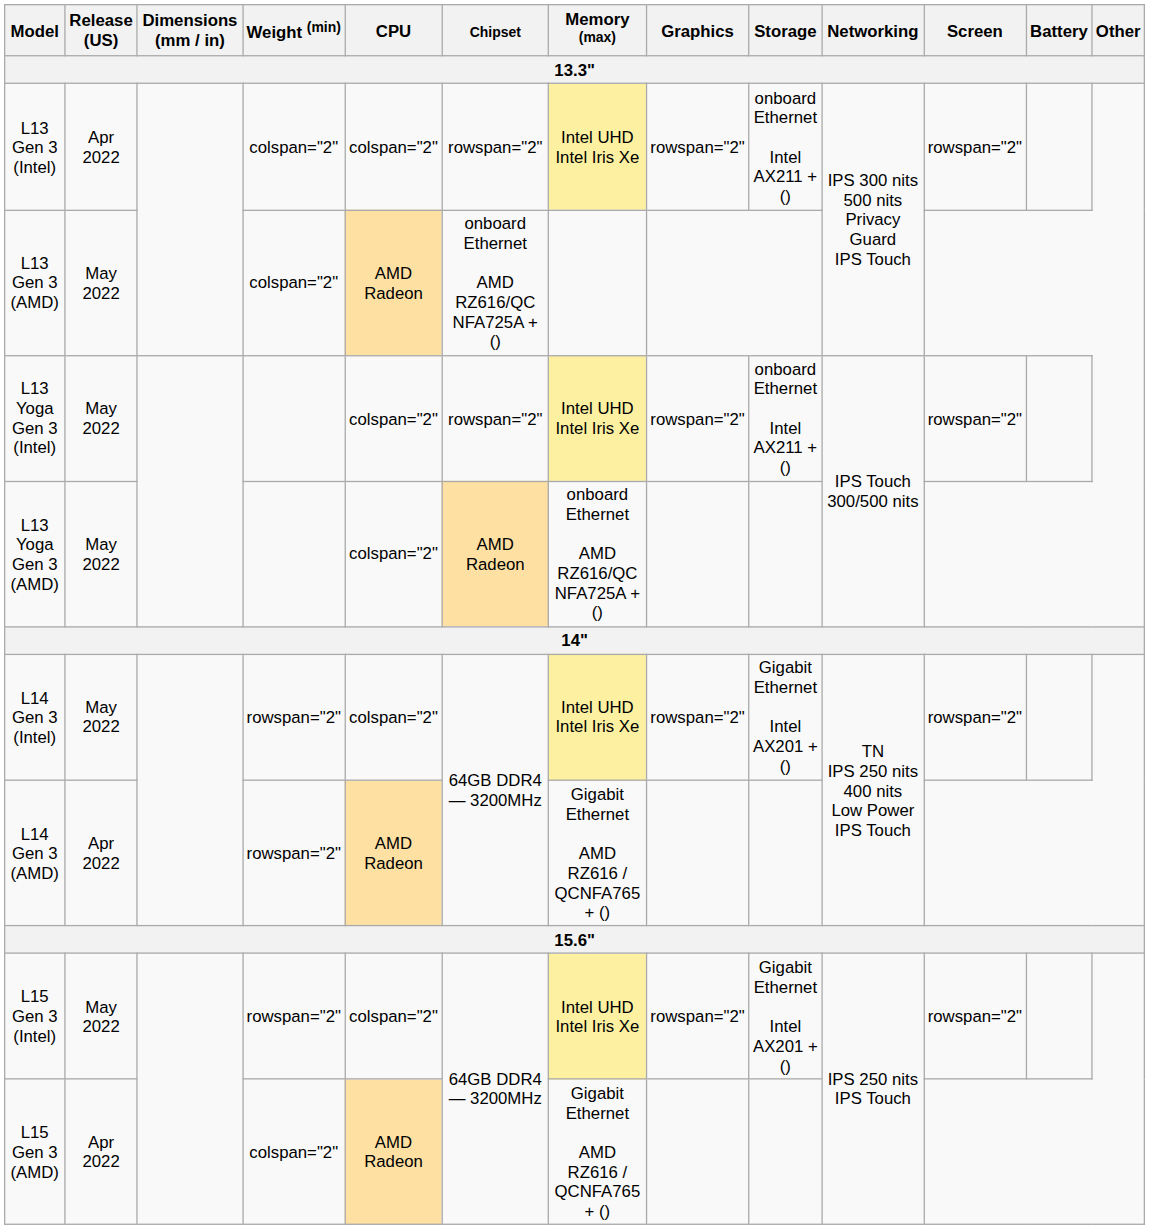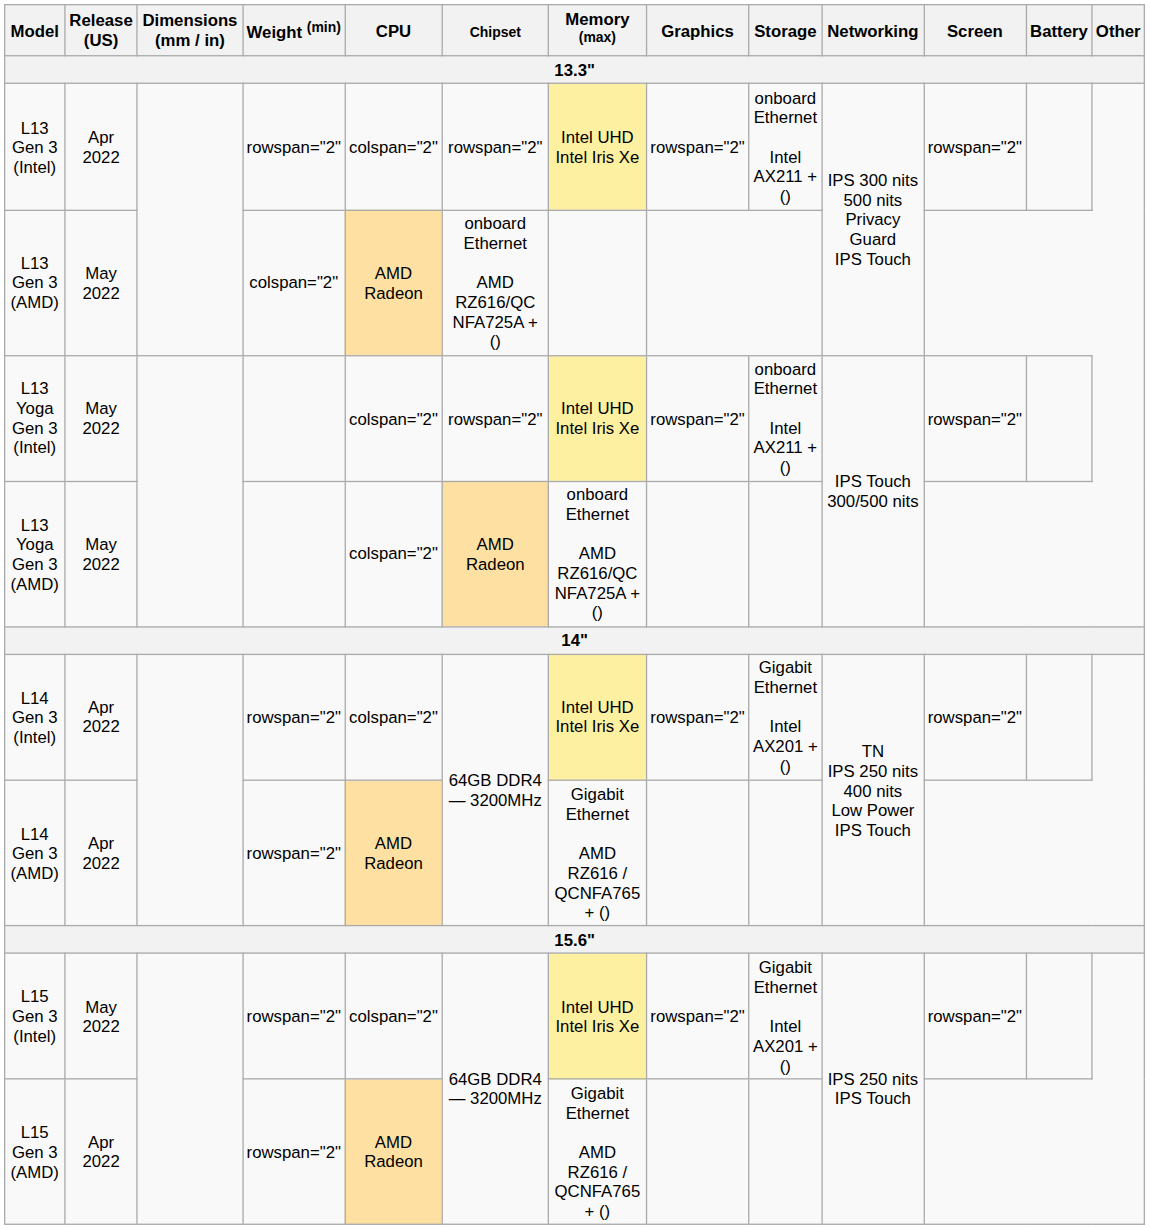(294, 147) colspan="2" -> (294, 147) rowspan="2"
(101, 717) May 2022 -> (101, 717) Apr 2022
(294, 1152) colspan="2" -> (294, 1152) rowspan="2"
